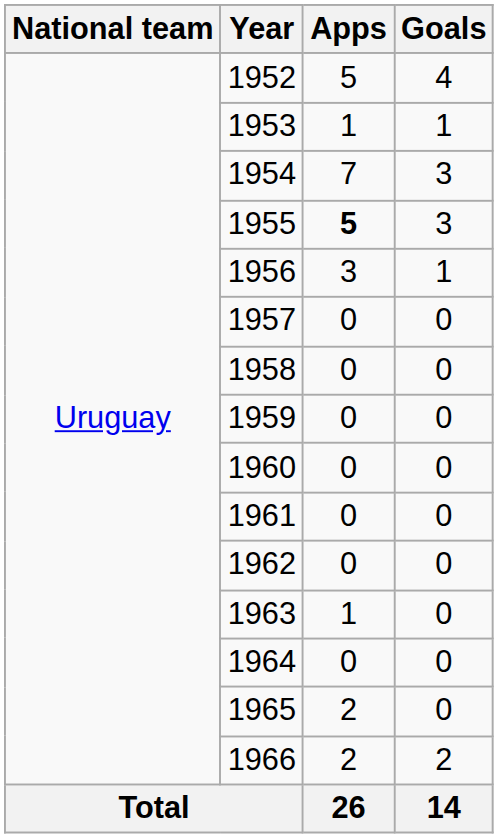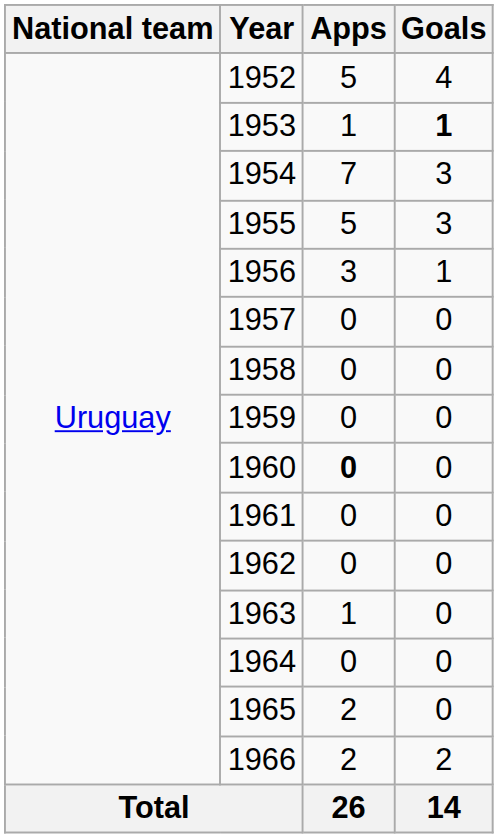(444, 126) normal -> (444, 126) bold
(349, 223) bold -> (349, 223) normal
(349, 467) normal -> (349, 467) bold
